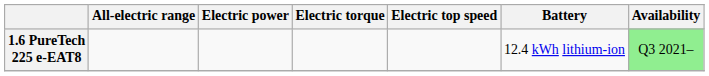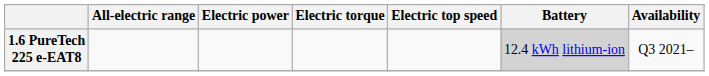(564, 49) no background -> (564, 49) lightgrey background
(666, 49) lightgreen background -> (666, 49) no background
